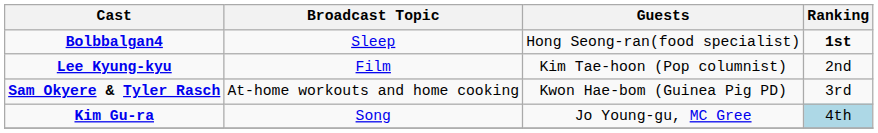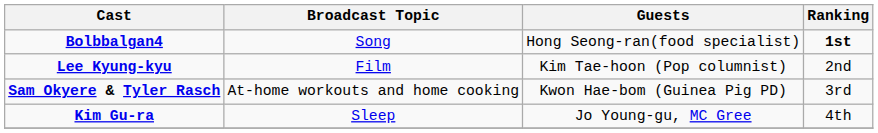(373, 41) Sleep -> (373, 41) Song
(373, 116) Song -> (373, 116) Sleep
(838, 116) lightblue background -> (838, 116) no background
